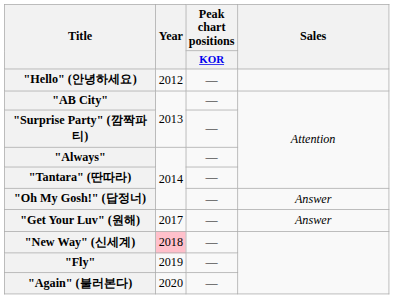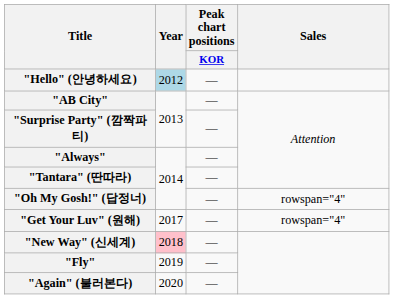(171, 79) no background -> (171, 79) lightblue background
(313, 199) Answer -> (313, 199) rowspan="4"
(313, 220) Answer -> (313, 220) rowspan="4"
